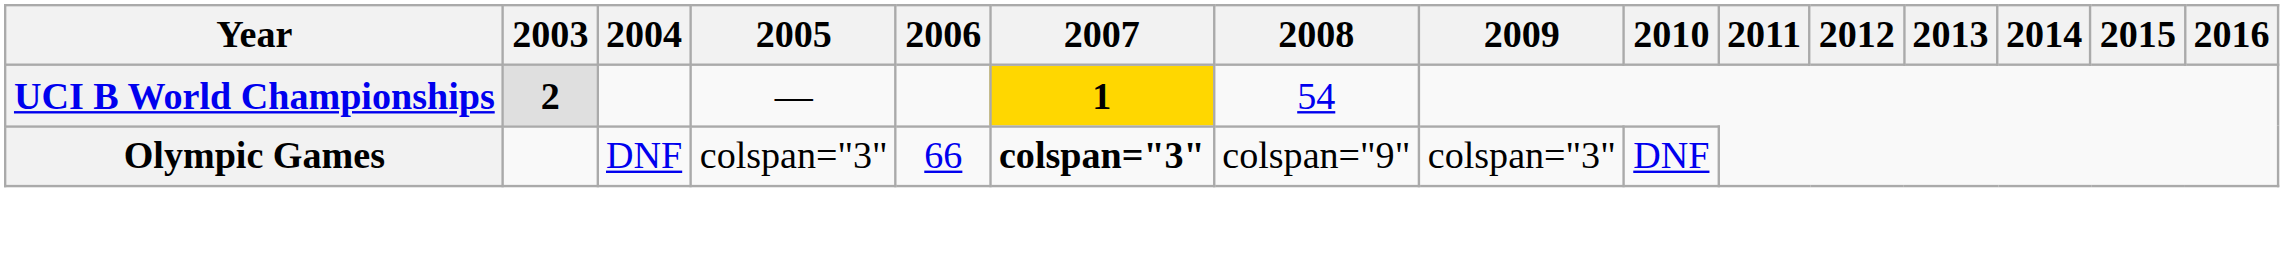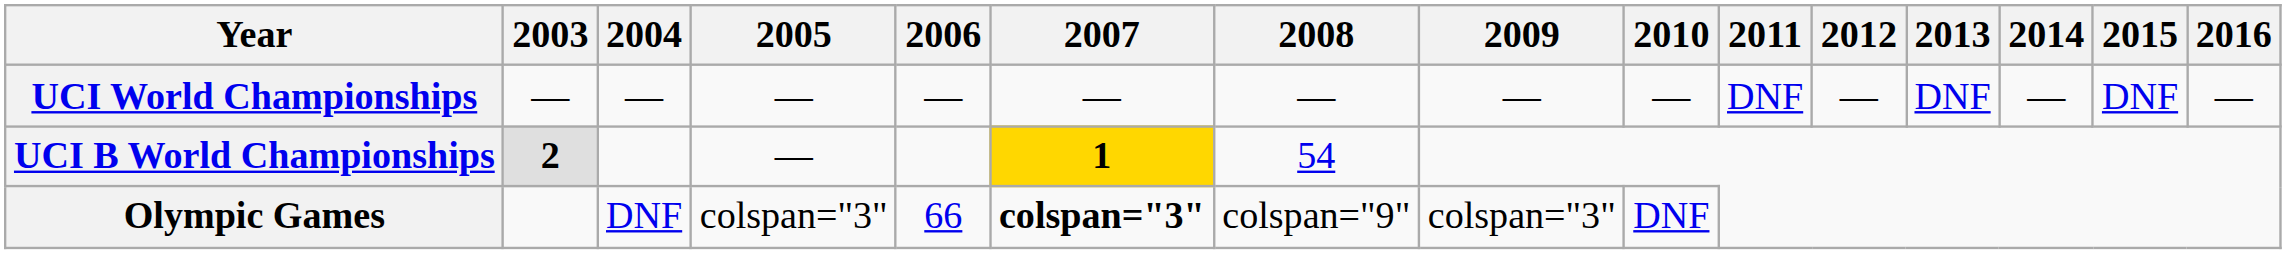+ row: (254, 95)
